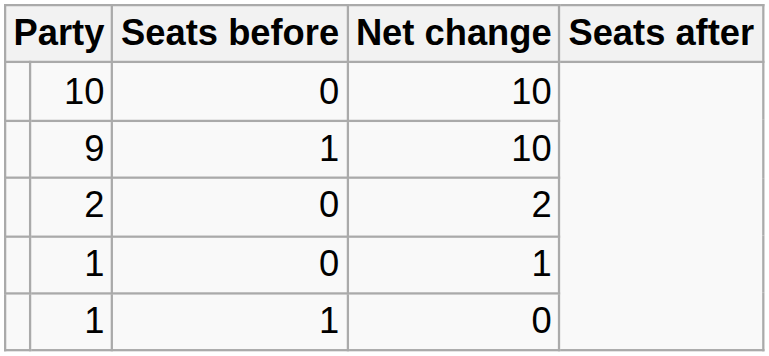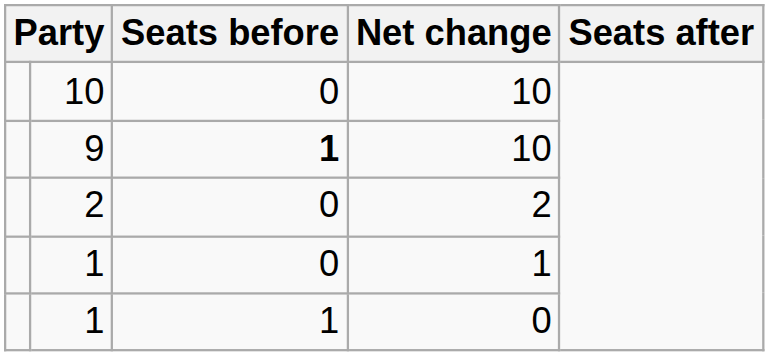(329, 148) normal -> (329, 148) bold
